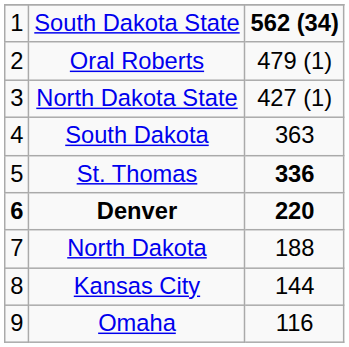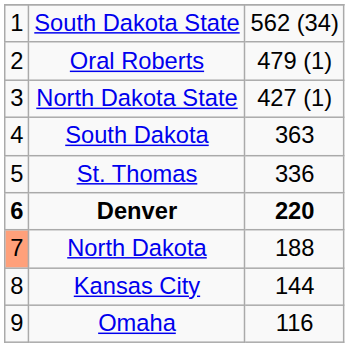(295, 23) bold -> (295, 23) normal
(295, 173) bold -> (295, 173) normal
(17, 248) no background -> (17, 248) lightsalmon background
